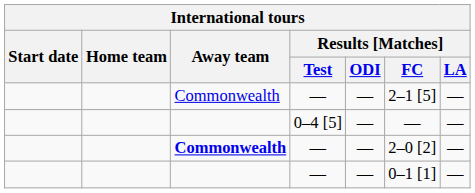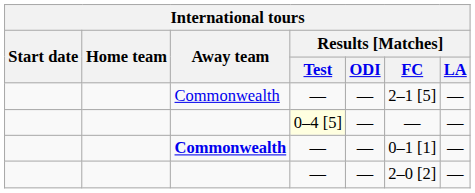(318, 122) no background -> (318, 122) lightyellow background
(412, 148) 2–0 [2] -> (412, 148) 0–1 [1]
(412, 174) 0–1 [1] -> (412, 174) 2–0 [2]
